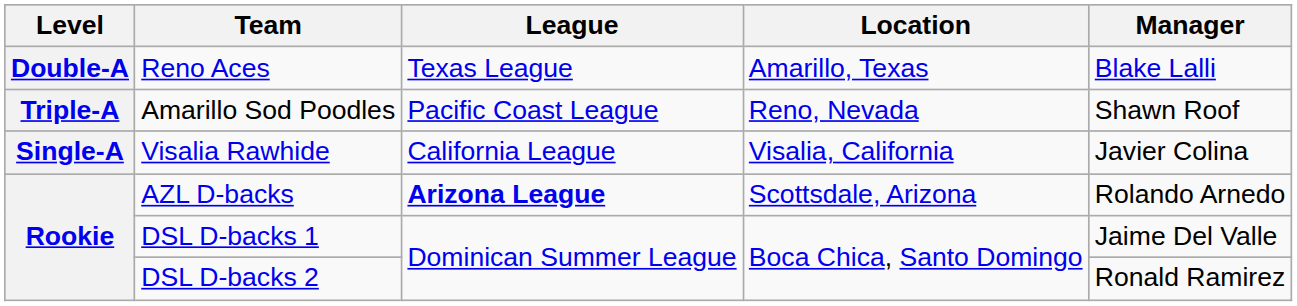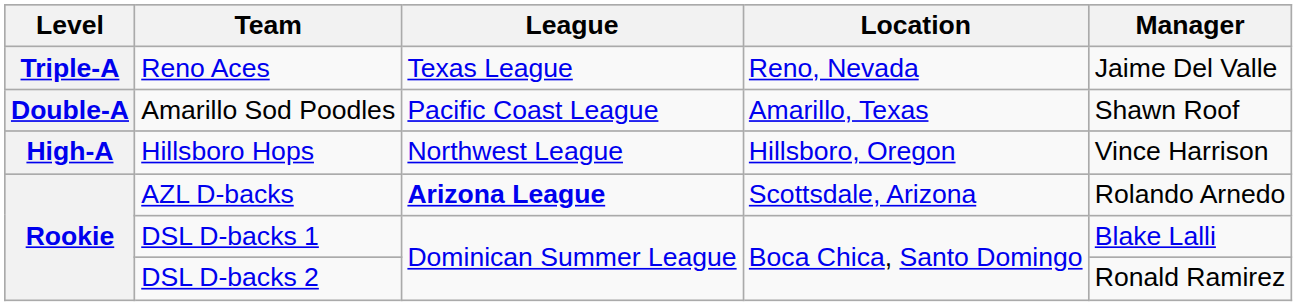(70, 67) Double-A -> (70, 67) Triple-A
(839, 67) Amarillo, Texas -> (834, 67) Reno, Nevada
(1155, 67) Blake Lalli -> (1186, 67) Jaime Del Valle
(70, 109) Triple-A -> (70, 109) Double-A
(834, 109) Reno, Nevada -> (839, 109) Amarillo, Texas
+ row: (228, 151)
- row: (235, 151)
(1186, 236) Jaime Del Valle -> (1155, 236) Blake Lalli
